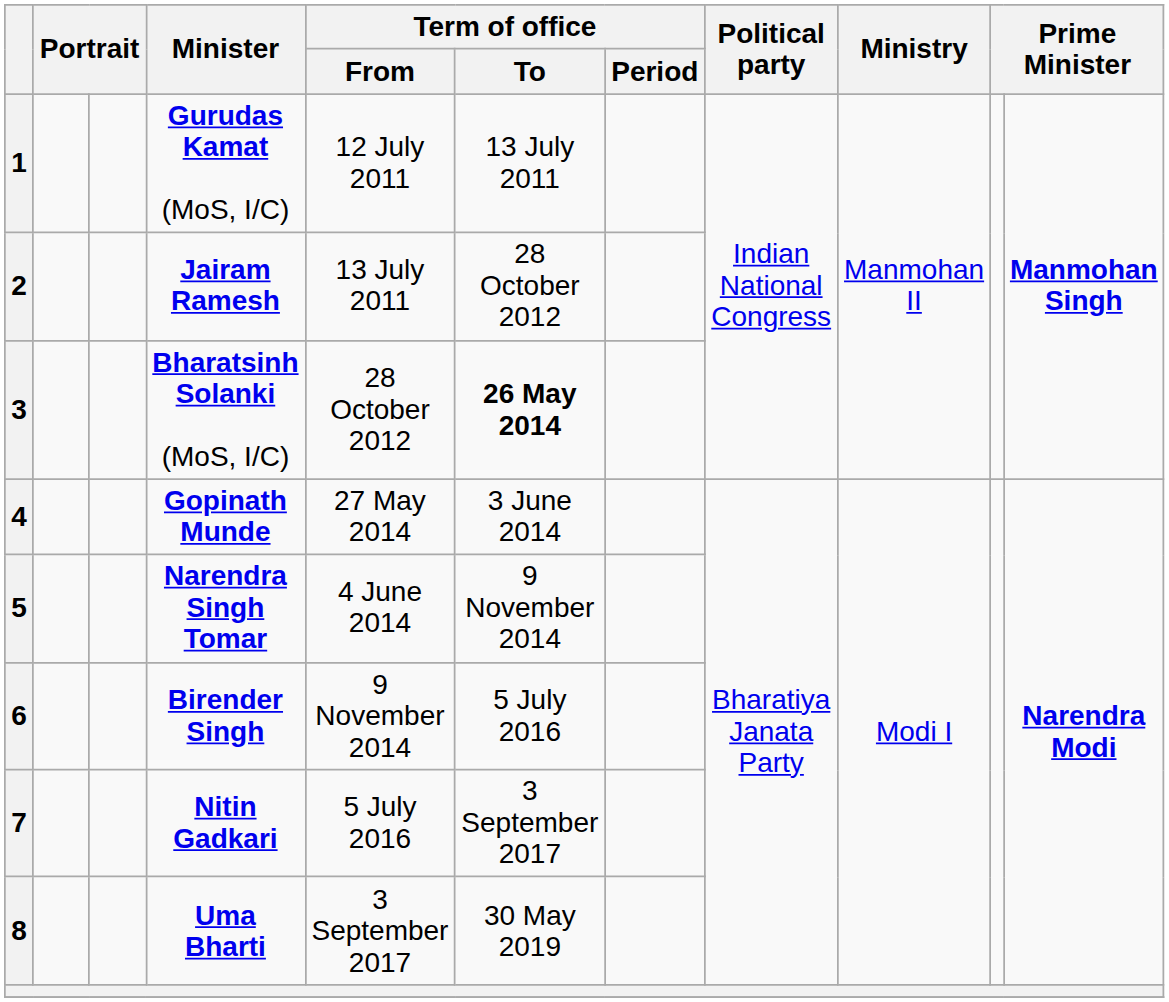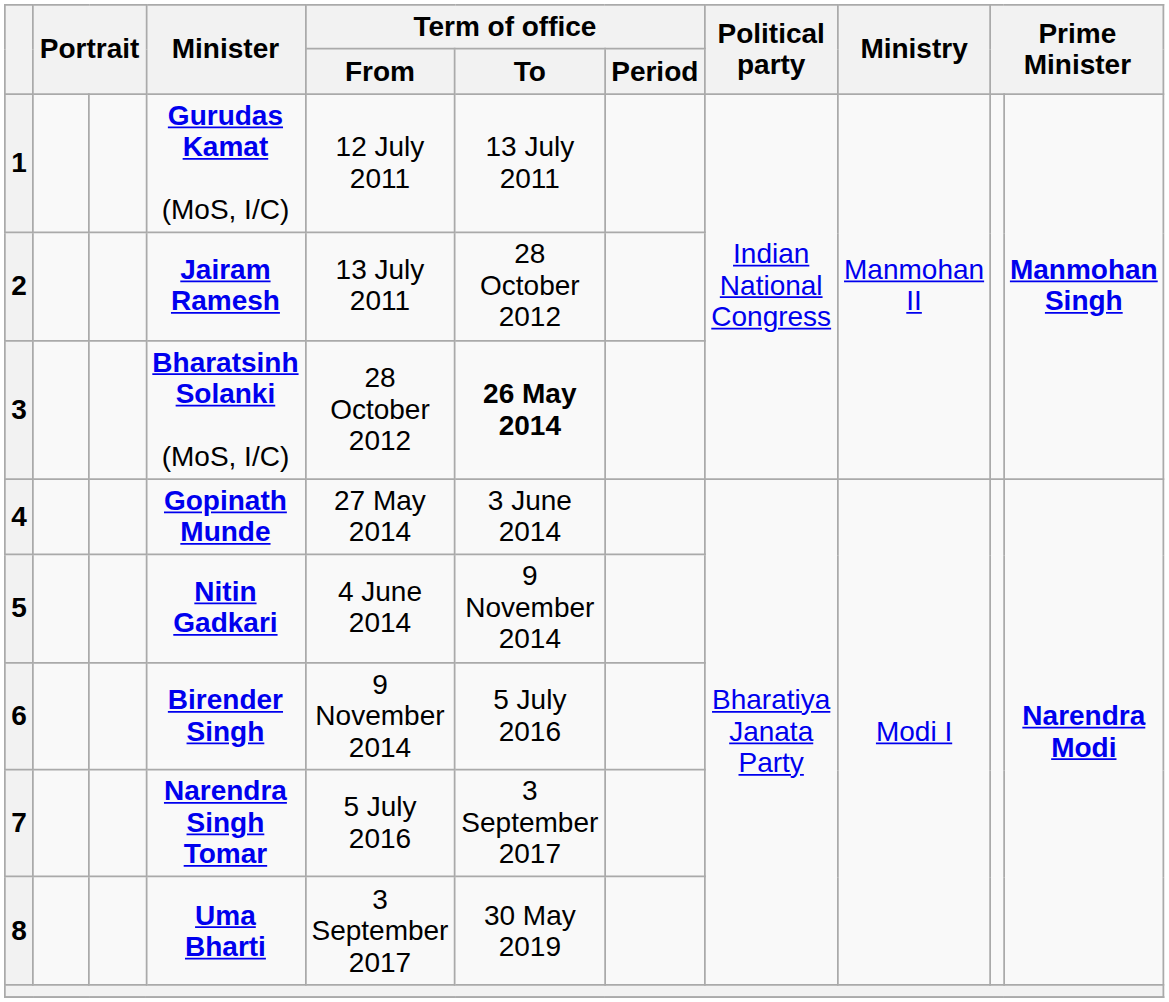(225, 608) Narendra Singh Tomar -> (225, 608) Nitin Gadkari
(225, 822) Nitin Gadkari -> (225, 822) Narendra Singh Tomar
